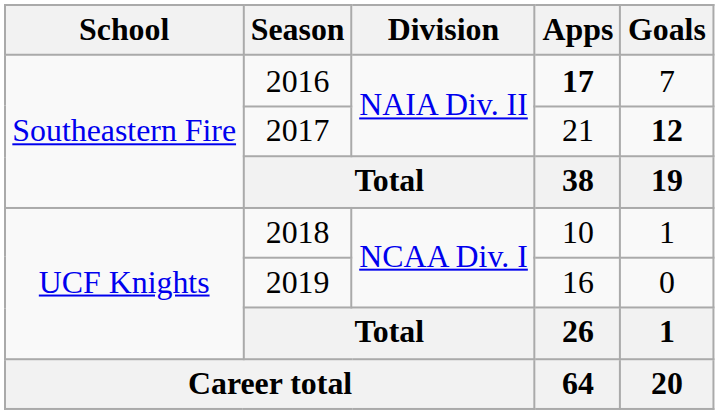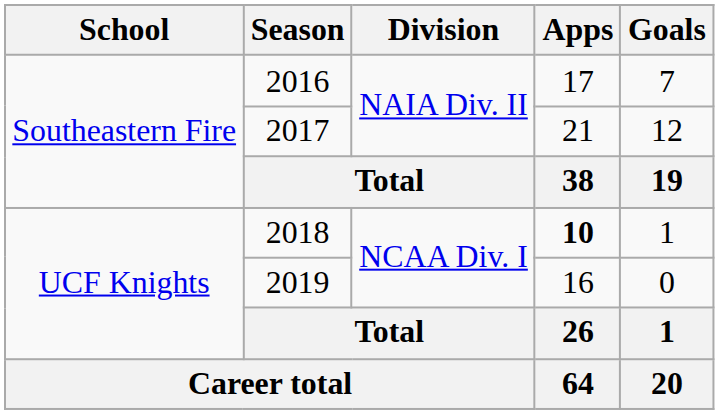(578, 80) bold -> (578, 80) normal
(667, 130) bold -> (667, 130) normal
(578, 231) normal -> (578, 231) bold
